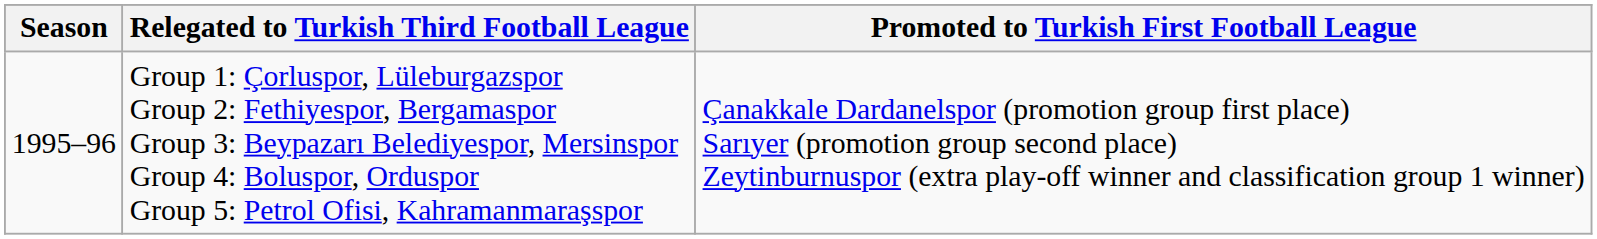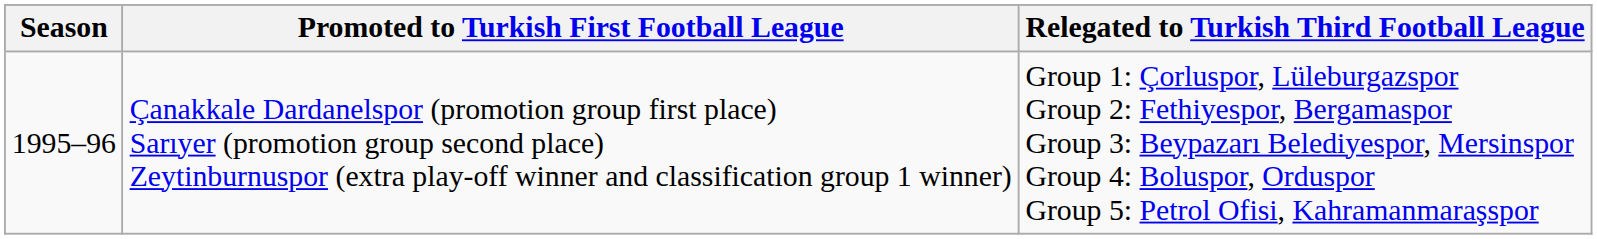columns swapped: (1144, 28) <-> (409, 28)
